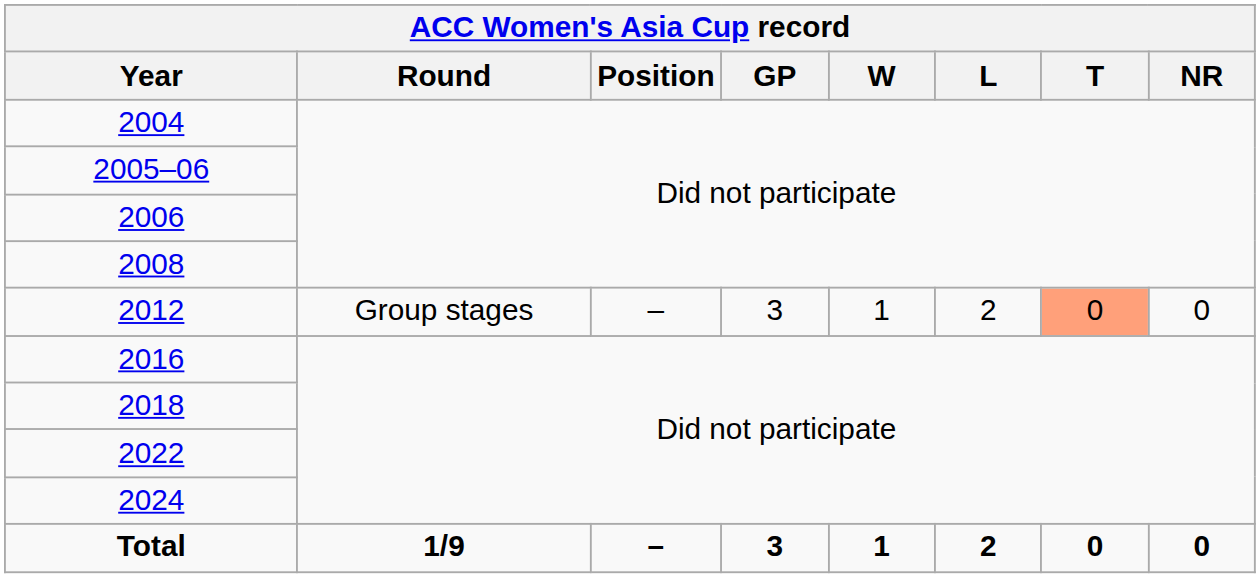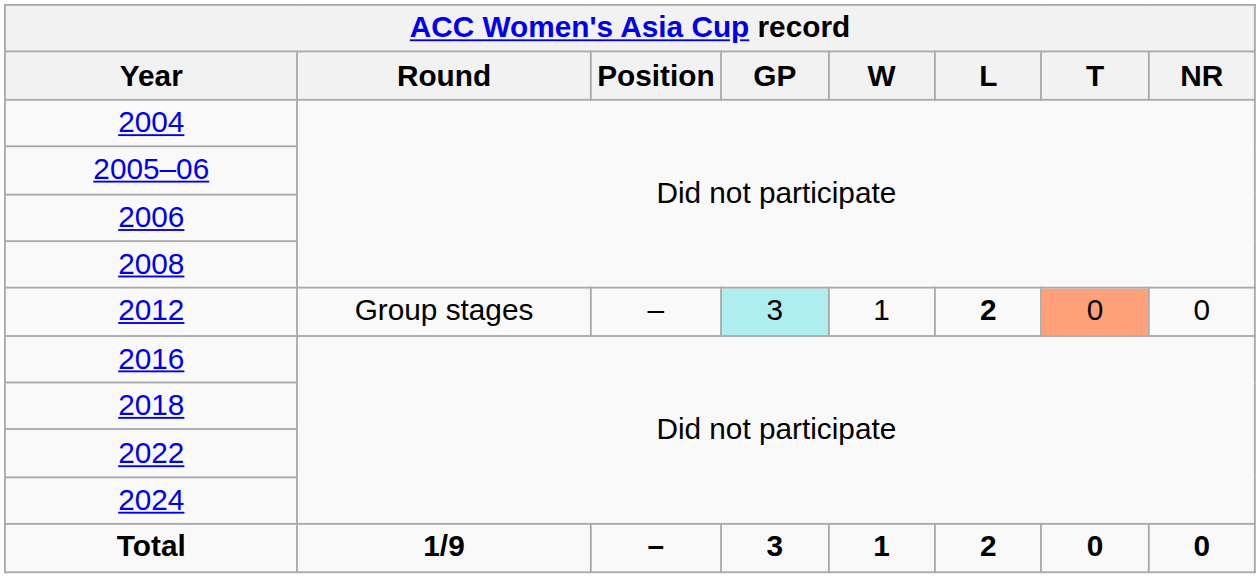(775, 311) no background -> (775, 311) paleturquoise background
(988, 311) normal -> (988, 311) bold
